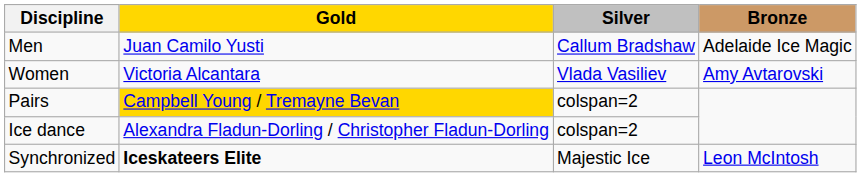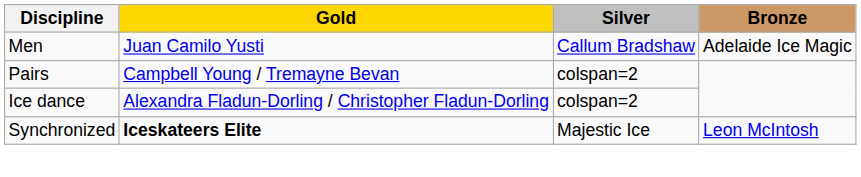- row: (39, 74)
(261, 102) gold background -> (261, 74) no background
